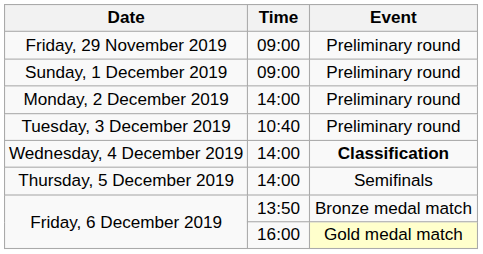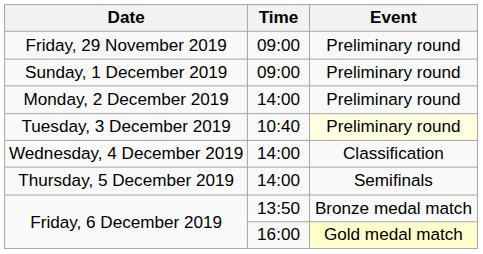(393, 126) no background -> (393, 126) lightyellow background
(393, 153) bold -> (393, 153) normal
